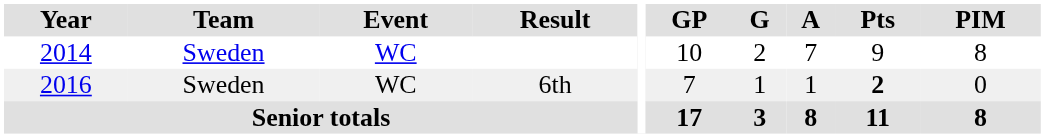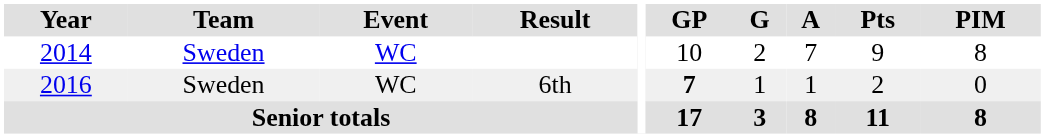(689, 84) normal -> (689, 84) bold
(878, 84) bold -> (878, 84) normal
